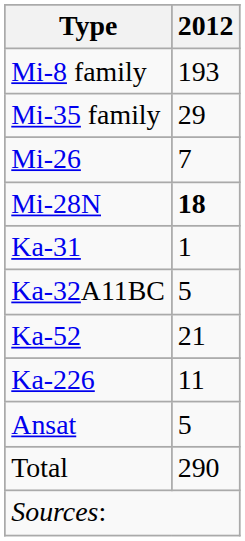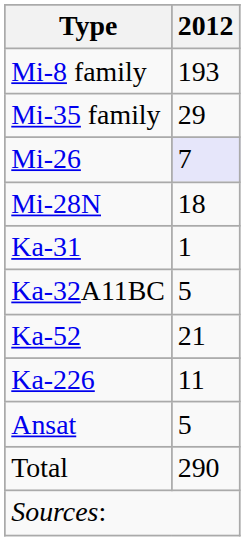(185, 159) no background -> (185, 159) lavender background
(192, 203) bold -> (192, 203) normal
